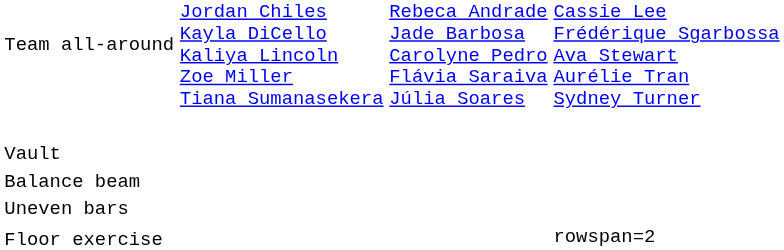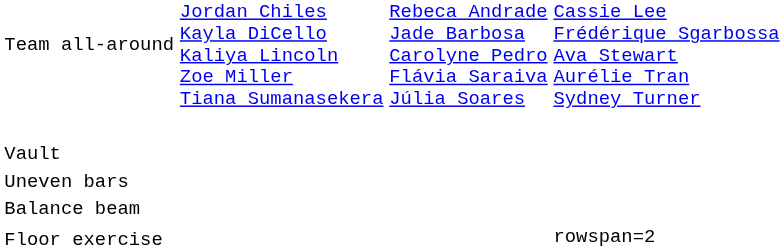rows swapped: (67, 209) <-> (72, 182)
